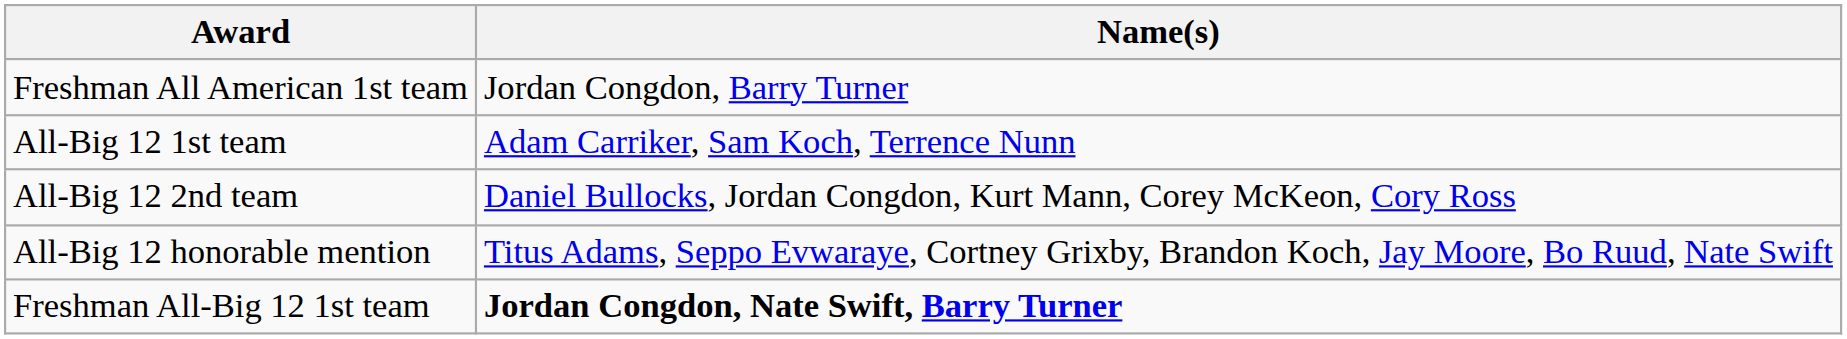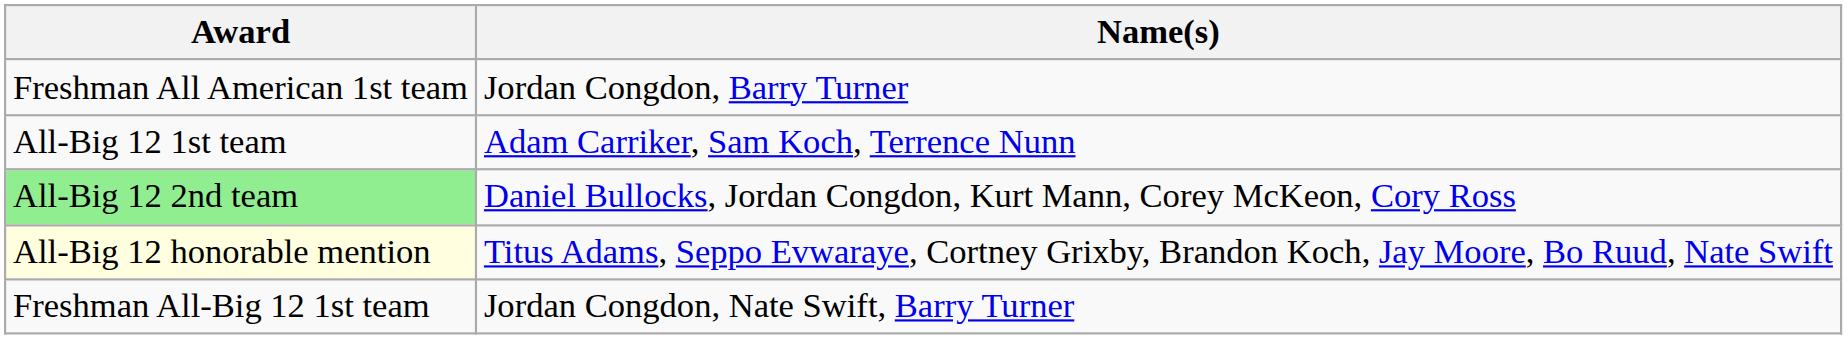(156, 196) no background -> (156, 196) lightgreen background
(222, 251) no background -> (222, 251) lightyellow background
(803, 305) bold -> (779, 305) normal
